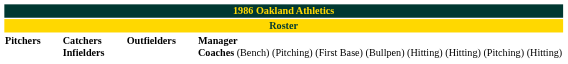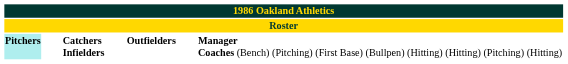(23, 40) no background -> (23, 40) paleturquoise background
